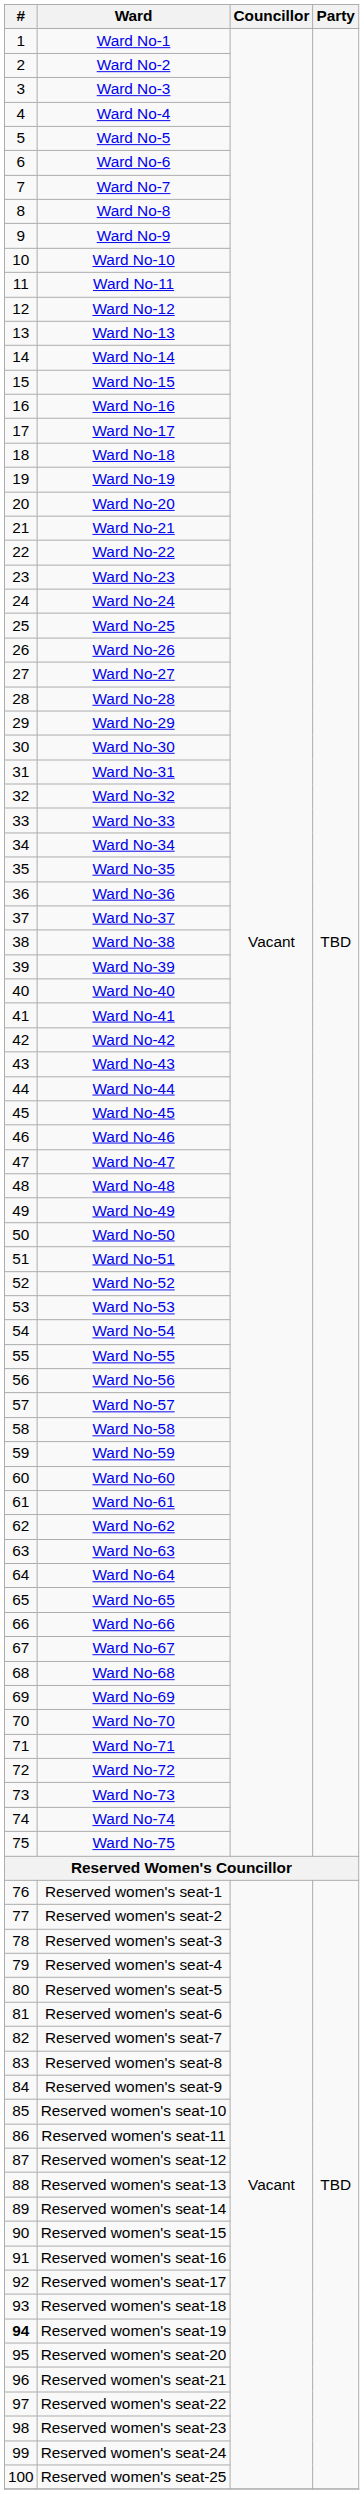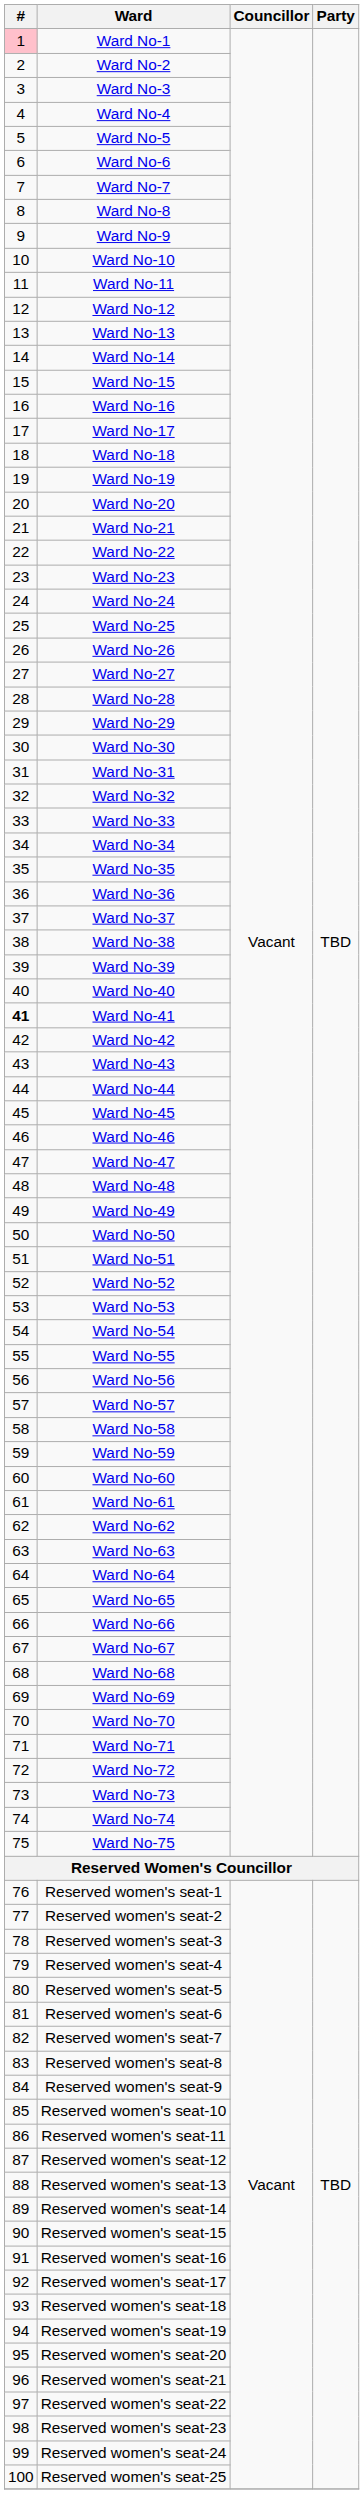(21, 41) no background -> (21, 41) pink background
(21, 1015) normal -> (21, 1015) bold
(21, 2330) bold -> (21, 2330) normal
